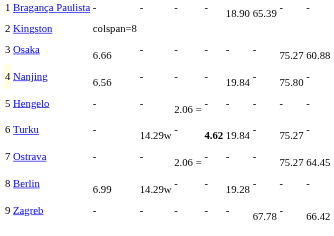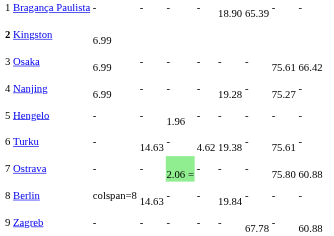(8, 29) normal -> (8, 35) bold
(115, 29) colspan=8 -> (102, 41) 6.99
(102, 55) 6.66 -> (102, 67) 6.99
(291, 55) 75.27 -> (284, 67) 75.61
(318, 55) 60.88 -> (311, 67) 66.42
(8, 76) lightyellow background -> (8, 88) no background
(102, 82) 6.56 -> (102, 94) 6.99
(238, 82) 19.84 -> (230, 94) 19.28
(291, 82) 75.80 -> (284, 94) 75.27
(188, 109) 2.06 = -> (176, 121) 1.96
(156, 136) 14.29w -> (152, 148) 14.63
(214, 136) bold -> (206, 148) normal
(238, 136) 19.84 -> (230, 148) 19.38
(291, 136) 75.27 -> (284, 148) 75.61
(188, 163) no background -> (180, 175) lightgreen background
(291, 163) 75.27 -> (284, 175) 75.80
(318, 163) 64.45 -> (311, 175) 60.88
(102, 189) 6.99 -> (115, 195) colspan=8
(156, 189) 14.29w -> (152, 201) 14.63
(238, 189) 19.28 -> (230, 201) 19.84
(318, 216) 66.42 -> (311, 228) 60.88
